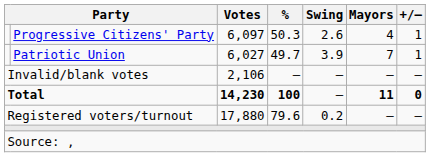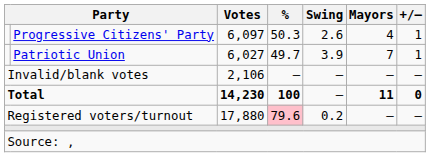(285, 115) no background -> (285, 115) pink background
